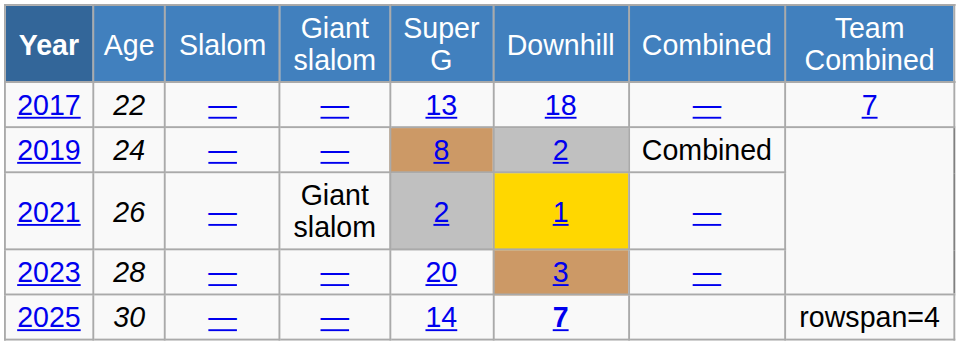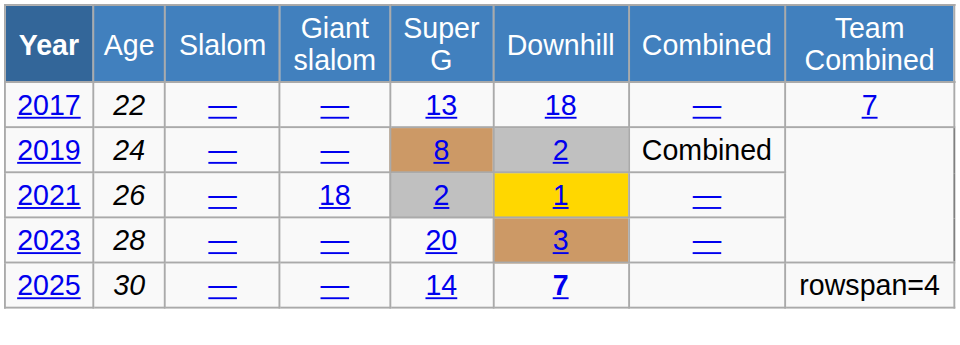(335, 211) Giant slalom -> (335, 195) 18
